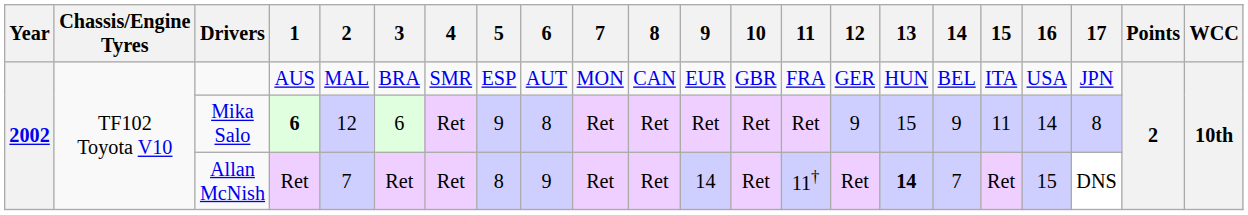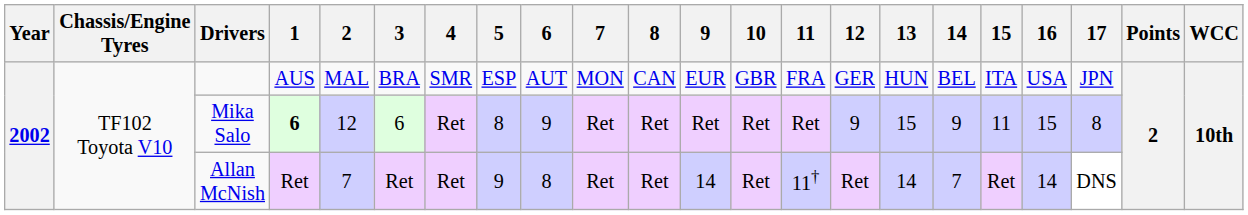(499, 123) 9 -> (499, 123) 8
(546, 123) 8 -> (546, 123) 9
(1047, 123) 14 -> (1047, 123) 15
(499, 181) 8 -> (499, 181) 9
(546, 181) 9 -> (546, 181) 8
(906, 181) bold -> (906, 181) normal
(1047, 181) 15 -> (1047, 181) 14
